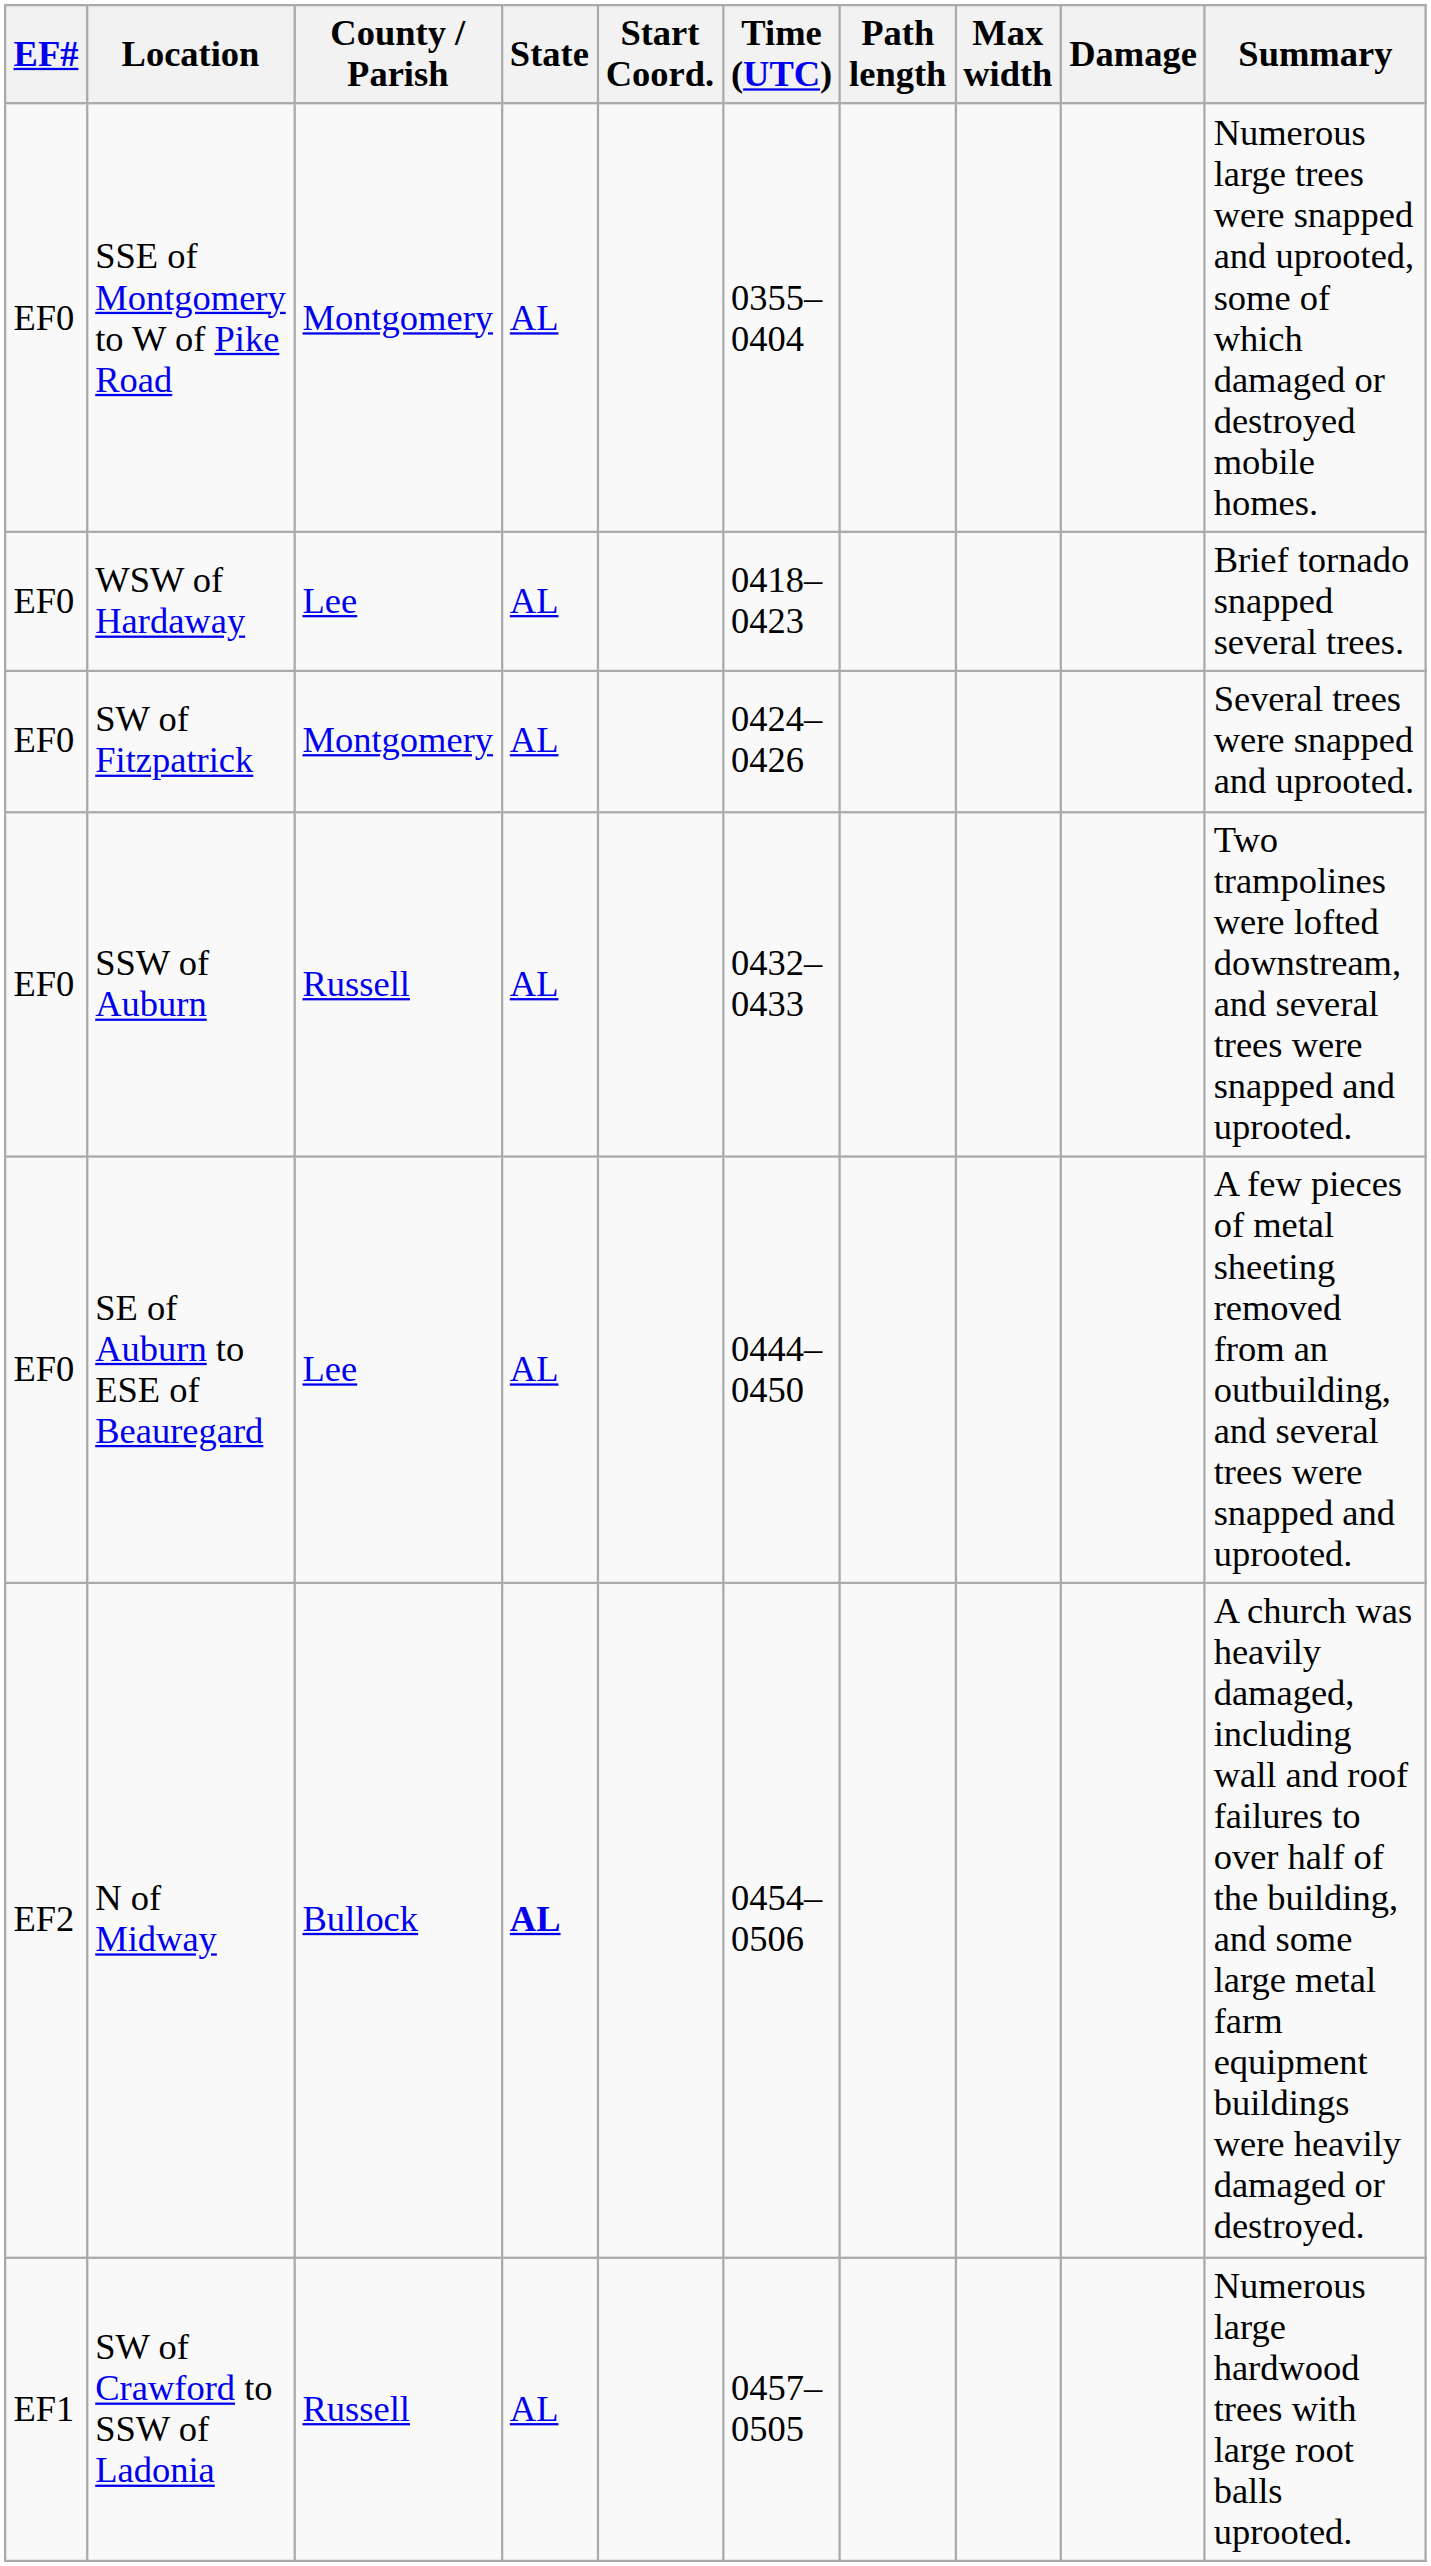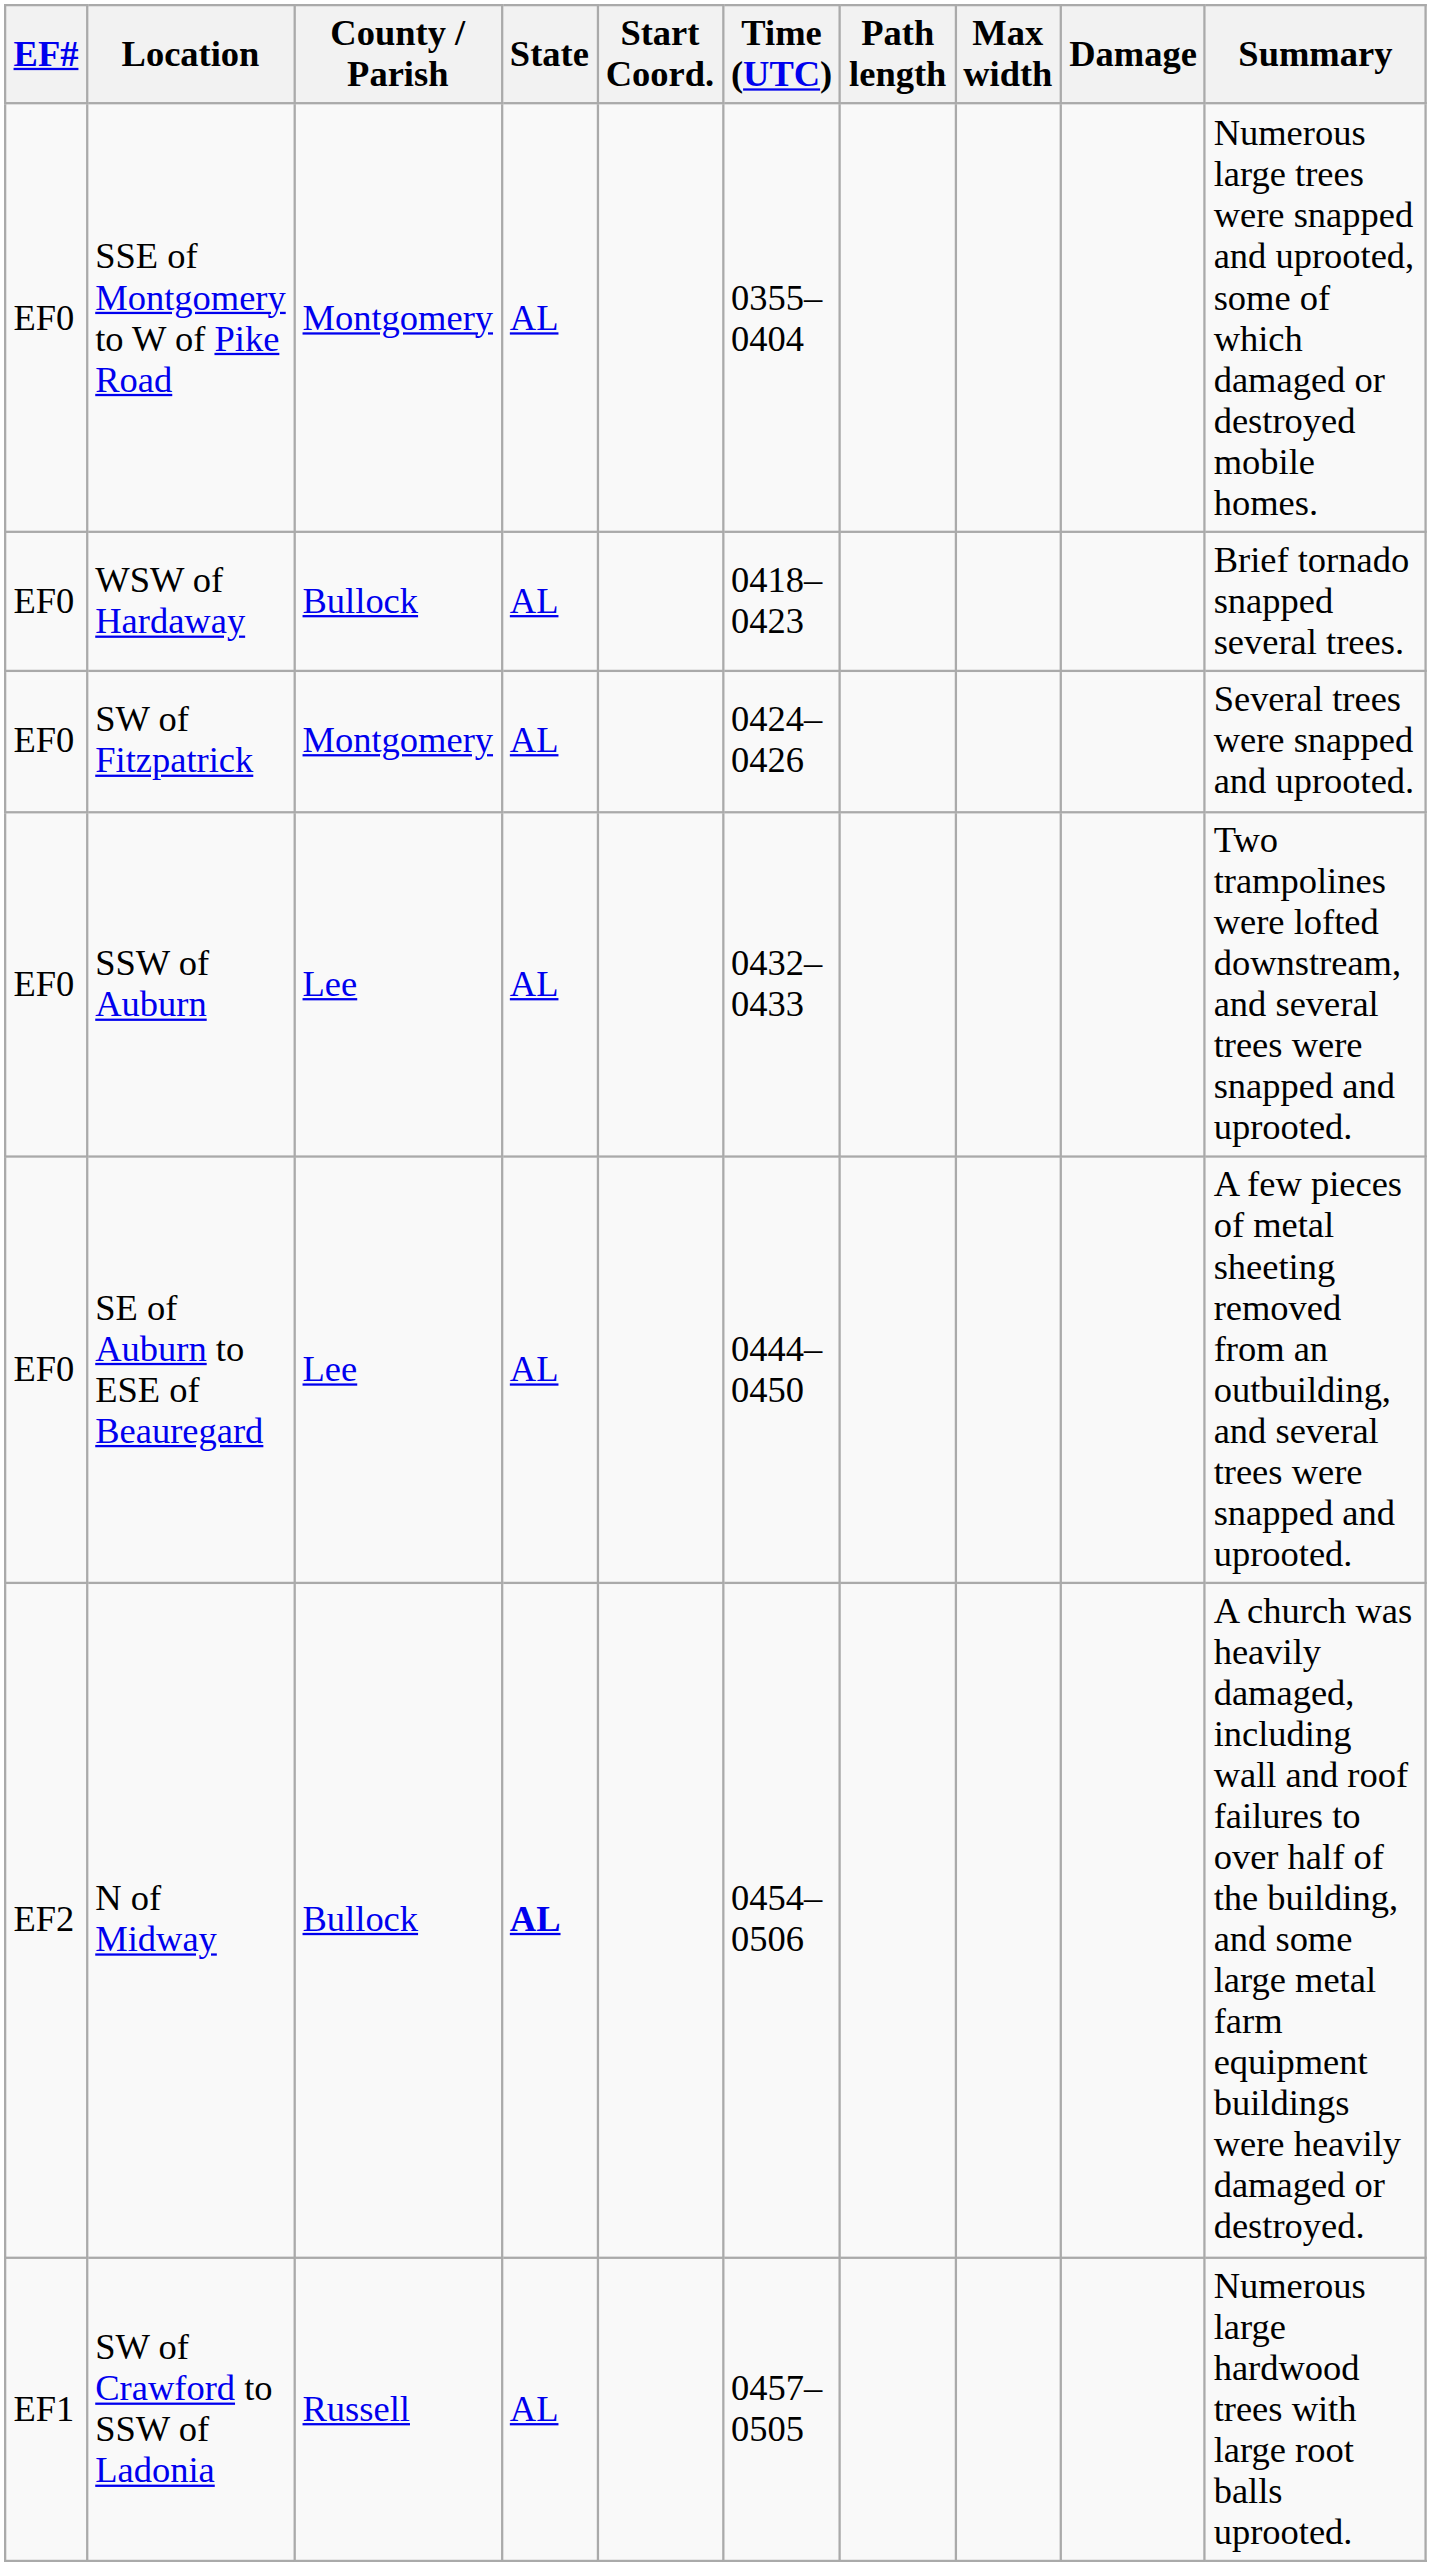(330, 600) Lee -> (360, 600) Bullock
(356, 983) Russell -> (330, 983) Lee
